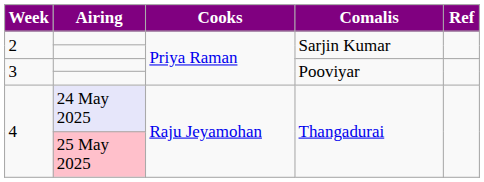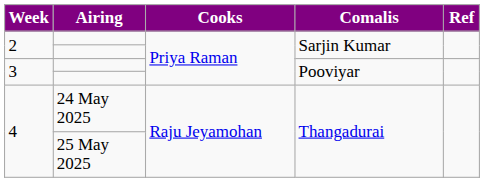(83, 108) lavender background -> (83, 108) no background
(83, 154) pink background -> (83, 154) no background
